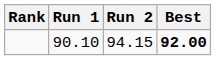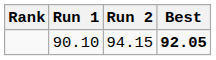(184, 42) 92.00 -> (184, 42) 92.05
